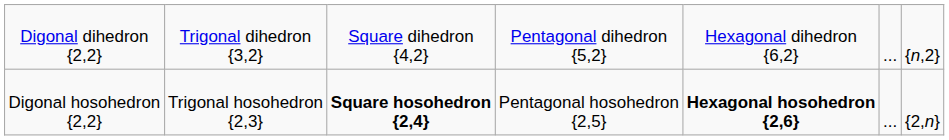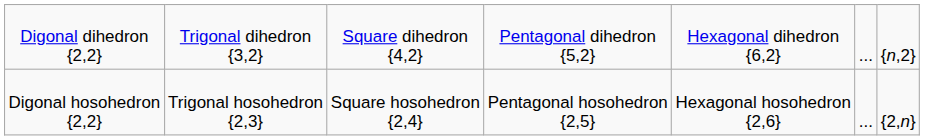(411, 111) bold -> (405, 111) normal
(781, 111) bold -> (763, 111) normal
